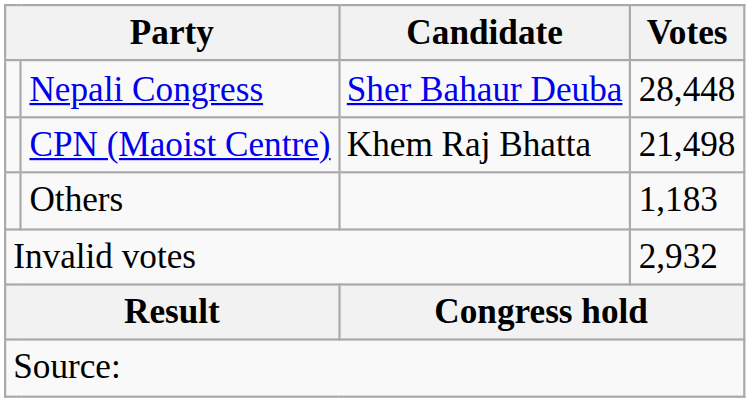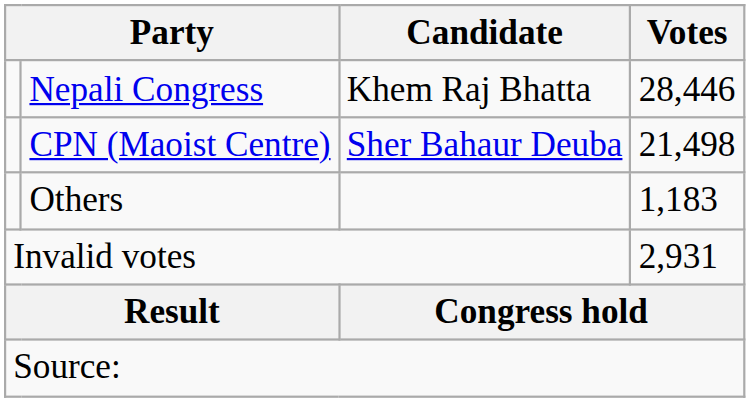(485, 88) Sher Bahaur Deuba -> (469, 88) Khem Raj Bhatta
(687, 88) 28,448 -> (687, 88) 28,446
(469, 144) Khem Raj Bhatta -> (485, 144) Sher Bahaur Deuba
(678, 255) 2,932 -> (678, 255) 2,931
